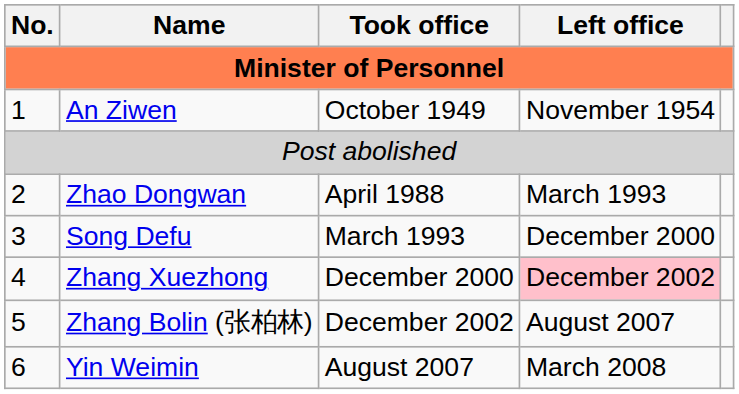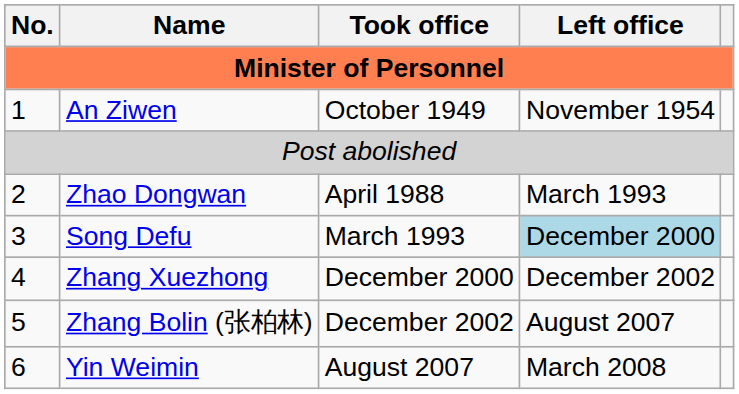(620, 236) no background -> (620, 236) lightblue background
(620, 278) pink background -> (620, 278) no background
